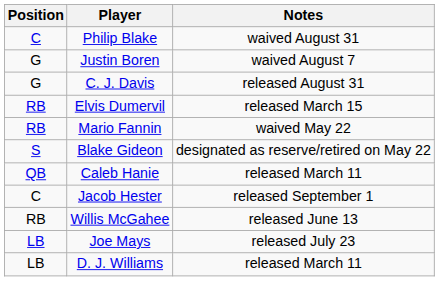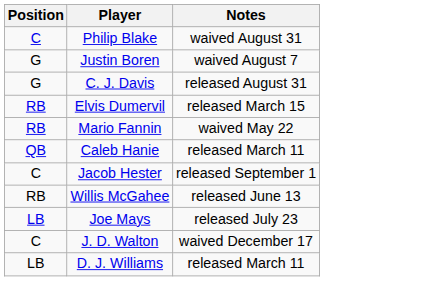- row: (120, 151)
+ row: (120, 241)
